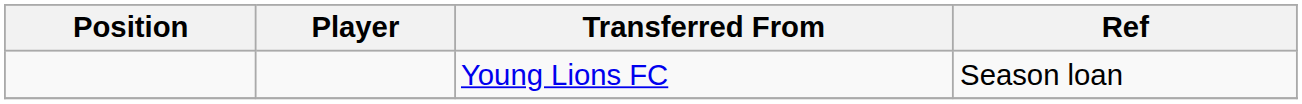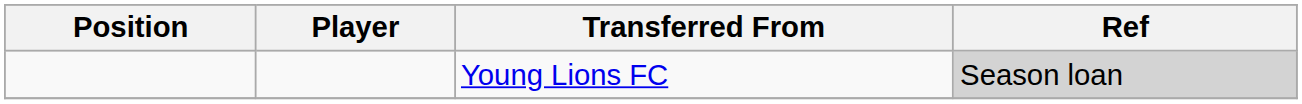(1042, 74) no background -> (1042, 74) lightgrey background
